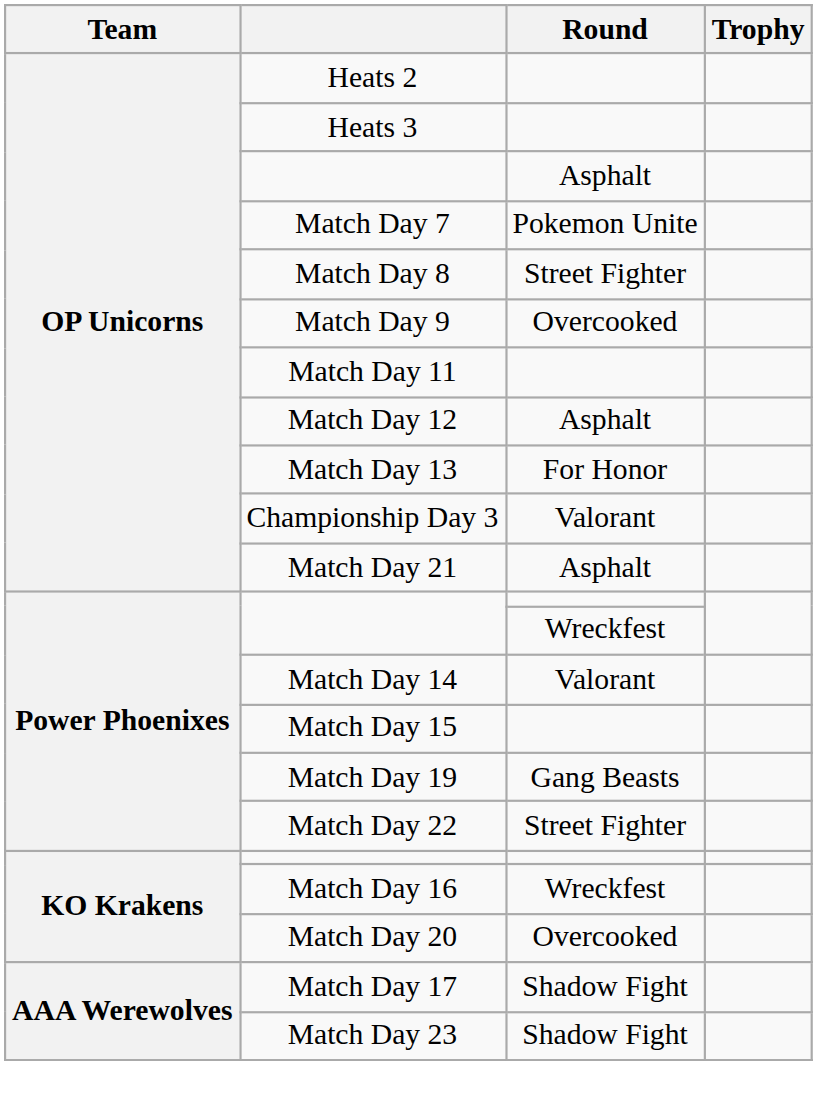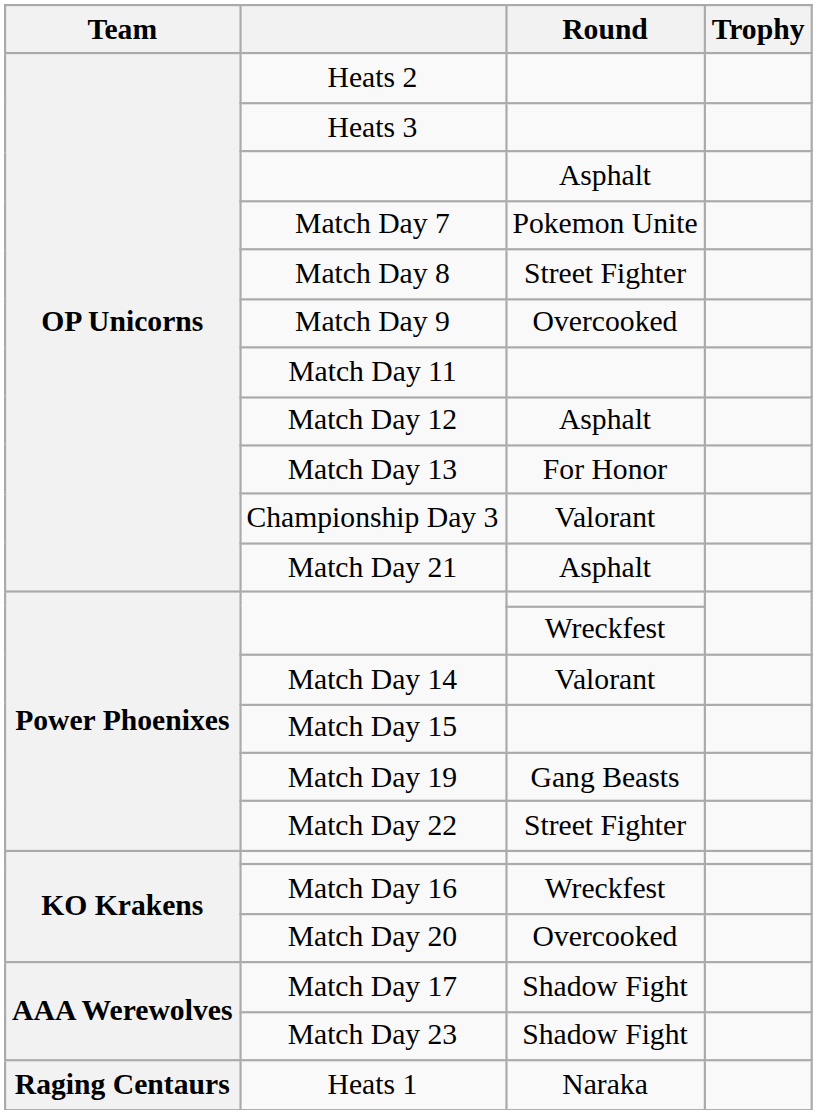+ row: (372, 1083)
